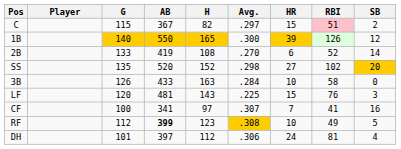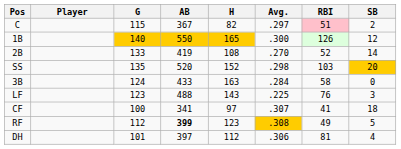- column: (291, 11)
(333, 67) 102 -> (325, 67) 103
(123, 81) 126 -> (137, 81) 124
(123, 95) 120 -> (137, 95) 123
(165, 95) 481 -> (184, 95) 488
(375, 109) 16 -> (372, 109) 18
